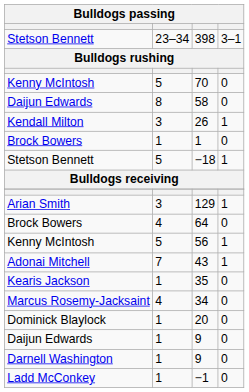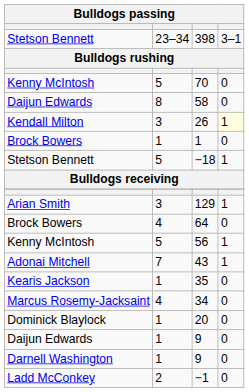(224, 121) no background -> (224, 121) lightyellow background
(159, 378) 1 -> (159, 378) 2
